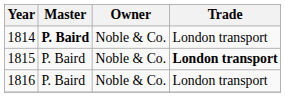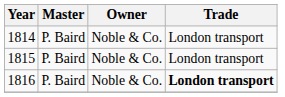(65, 37) bold -> (63, 37) normal
(225, 59) bold -> (216, 59) normal
(220, 80) normal -> (221, 80) bold
